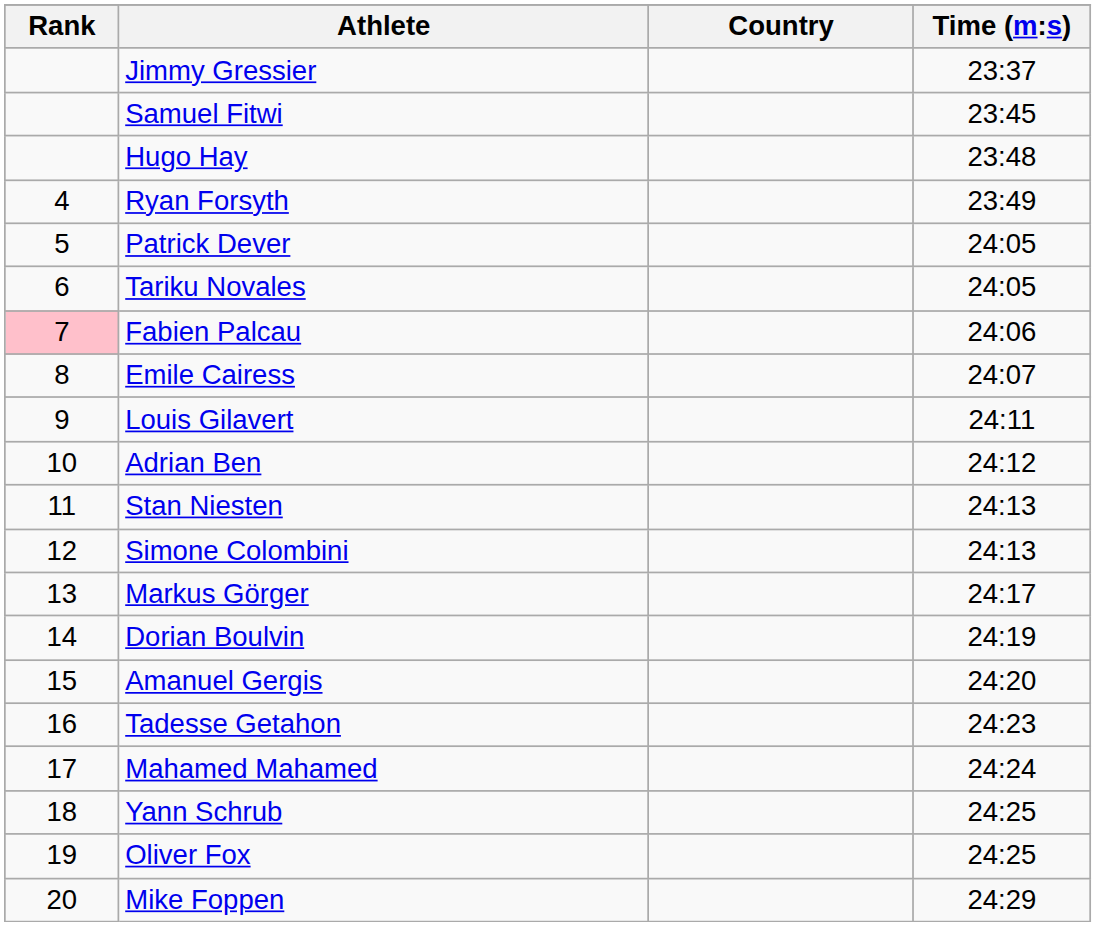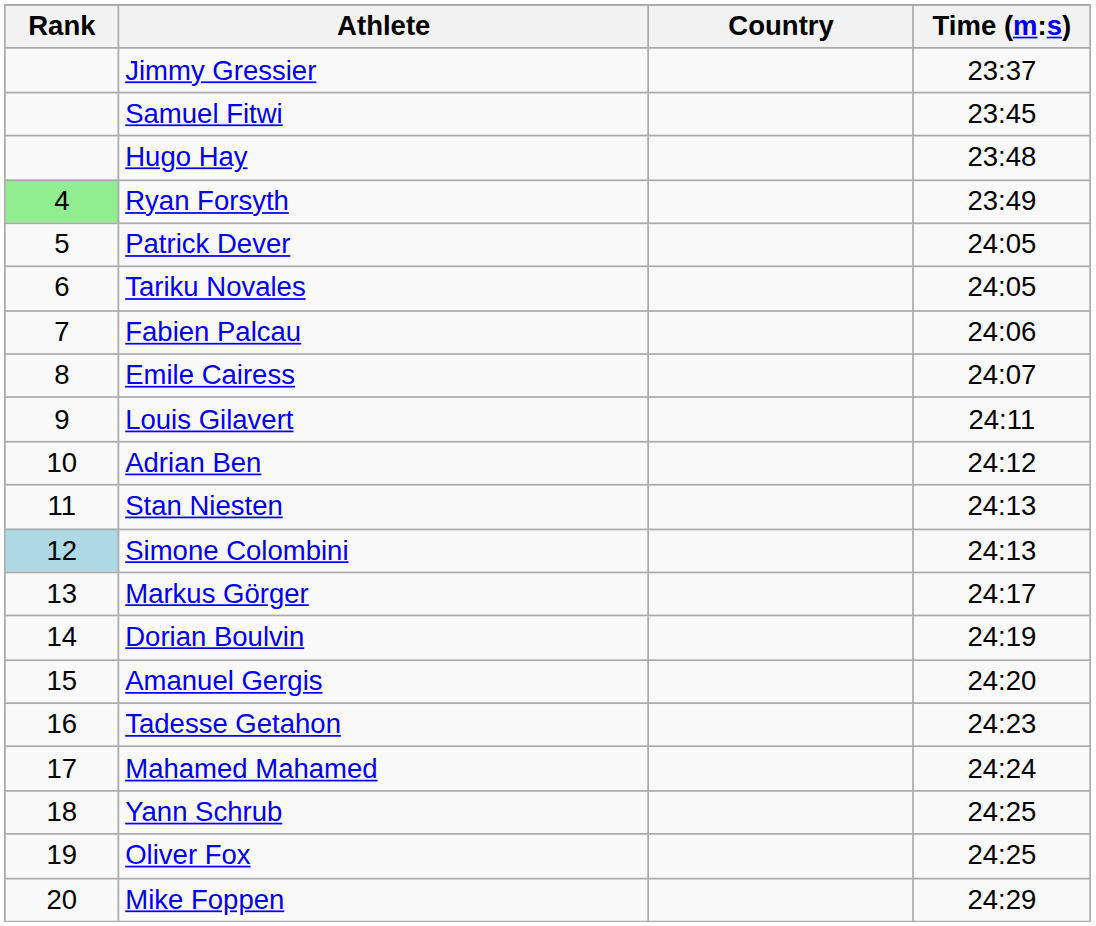(62, 200) no background -> (62, 200) lightgreen background
(62, 331) pink background -> (62, 331) no background
(62, 550) no background -> (62, 550) lightblue background
